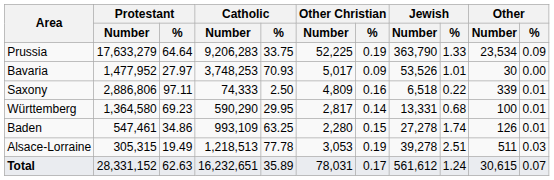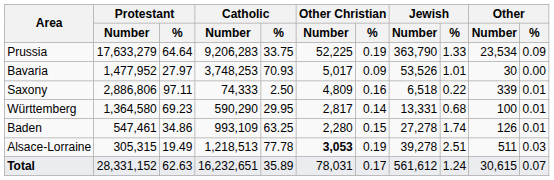(338, 147) normal -> (338, 147) bold
